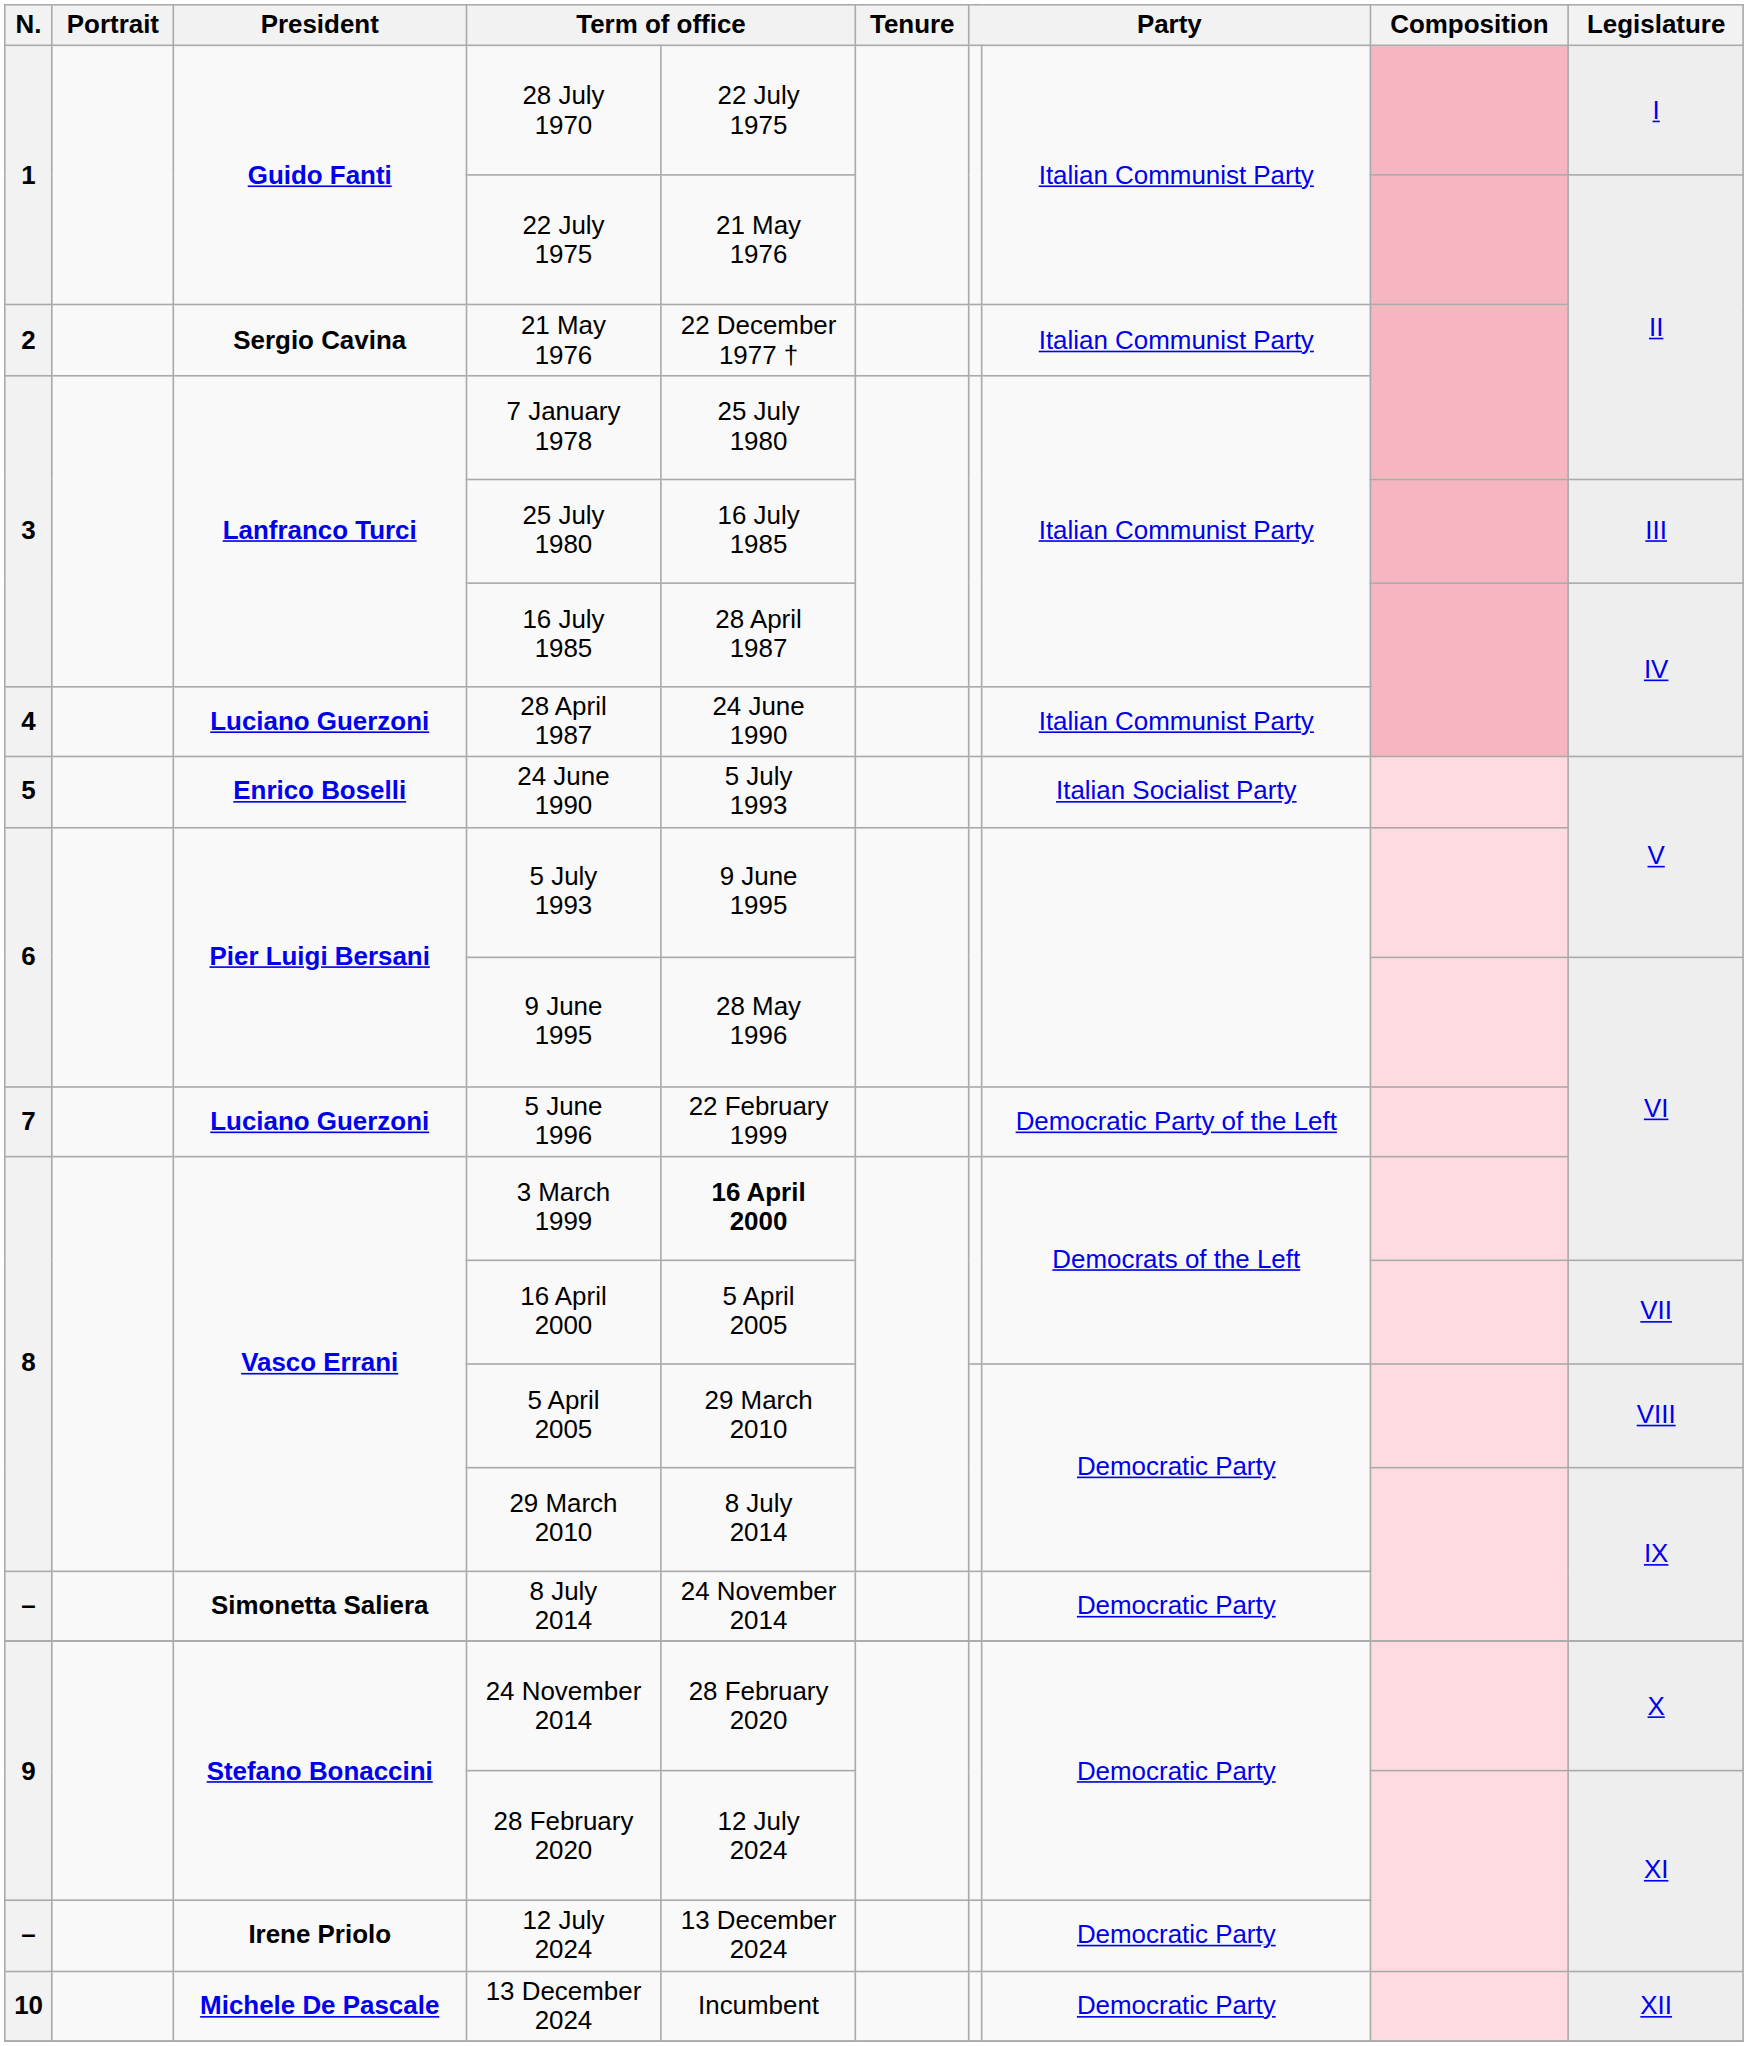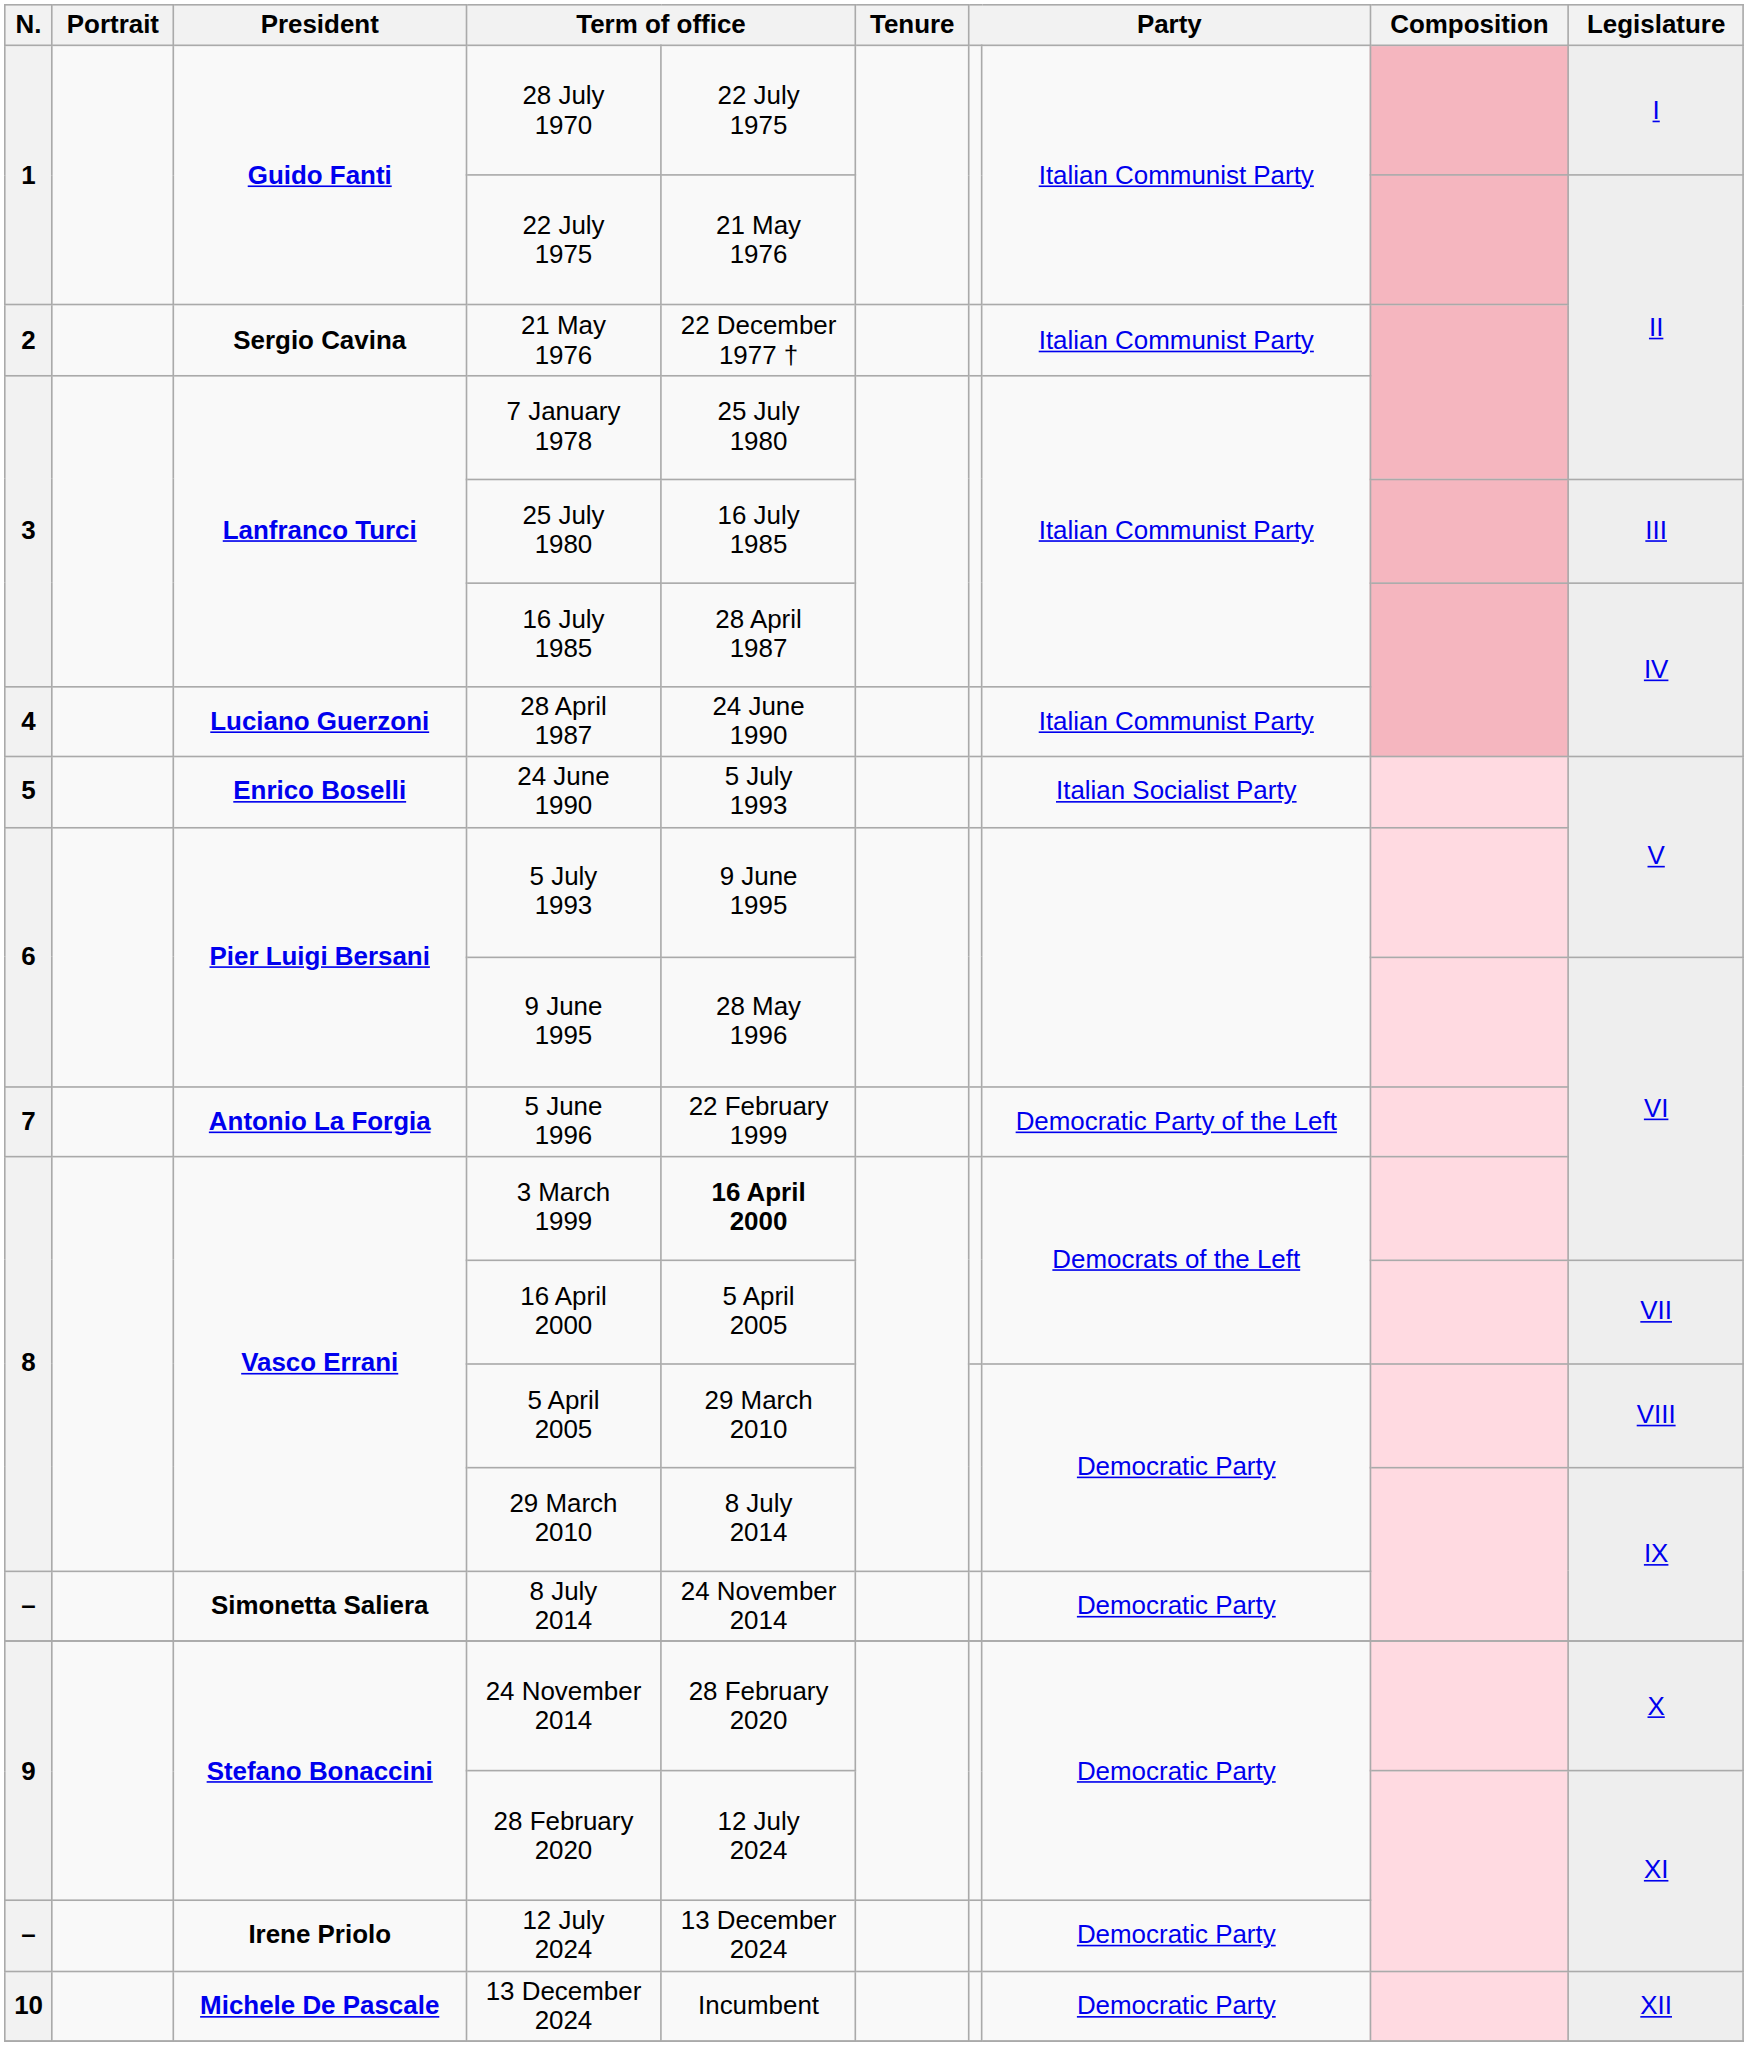(320, 1120) Luciano Guerzoni -> (320, 1120) Antonio La Forgia
